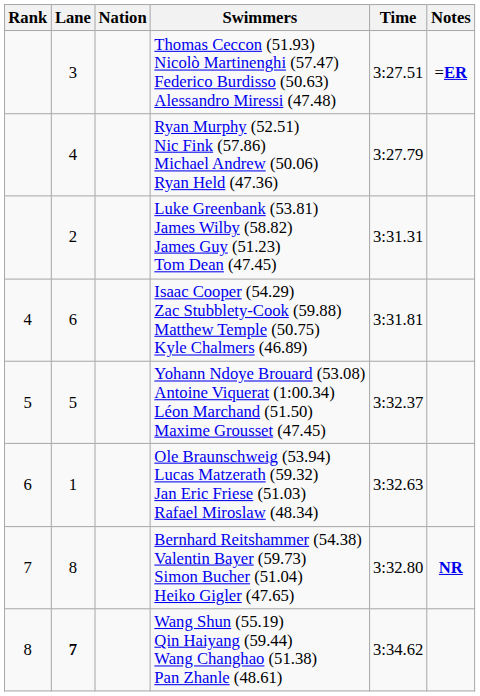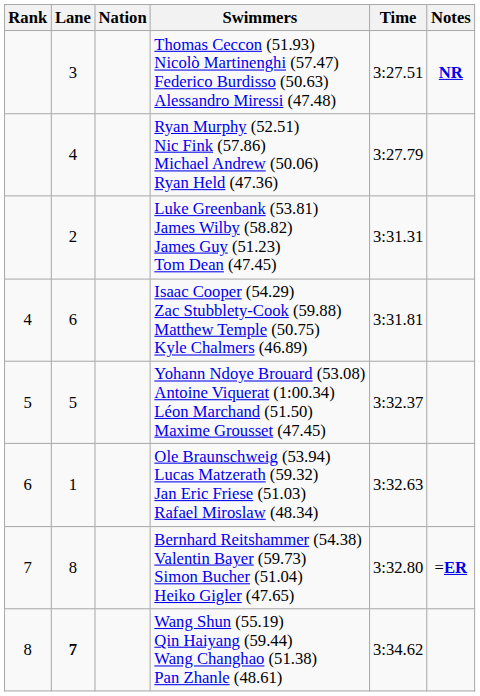(451, 72) =ER -> (451, 72) NR
(451, 567) NR -> (451, 567) =ER
